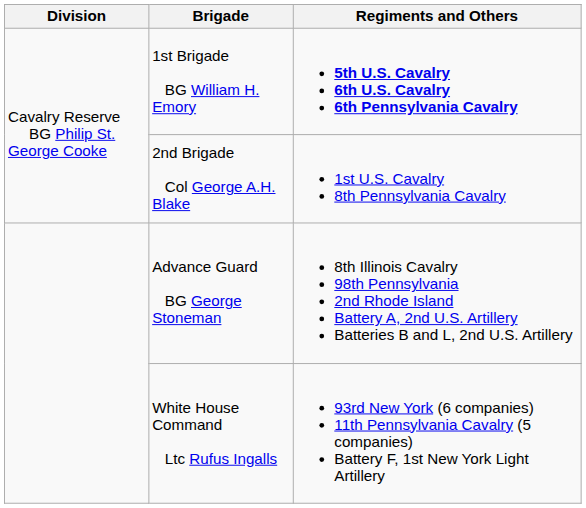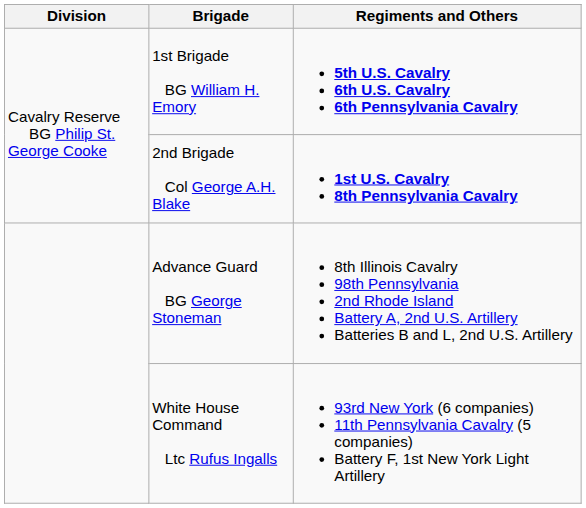(437, 187) normal -> (437, 187) bold
